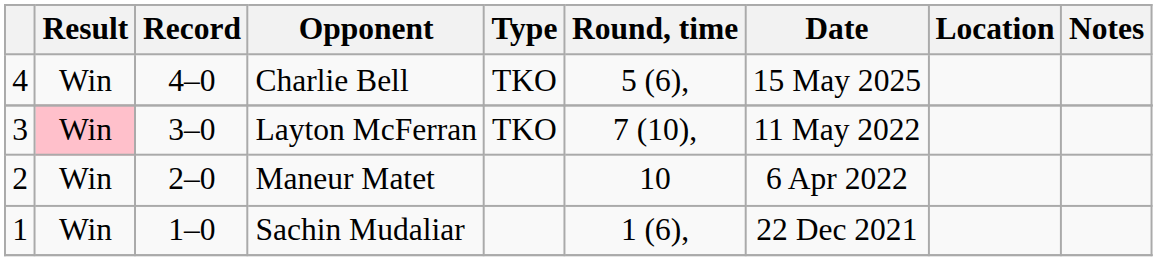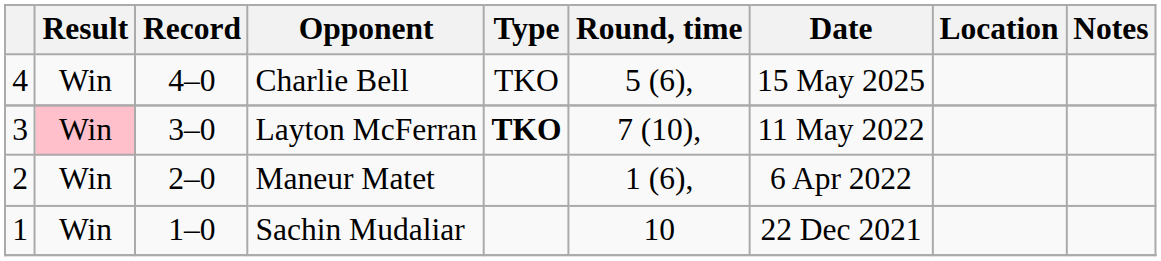(524, 129) normal -> (526, 129) bold
(655, 179) 10 -> (659, 179) 1 (6),
(655, 229) 1 (6), -> (659, 229) 10
